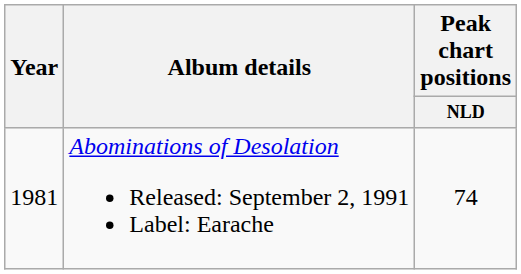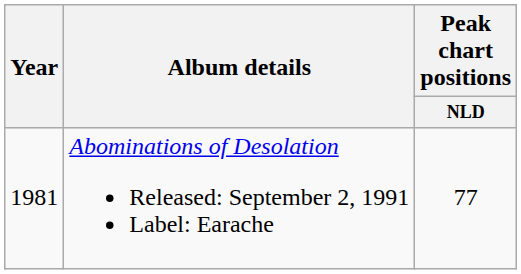(466, 197) 74 -> (466, 197) 77
